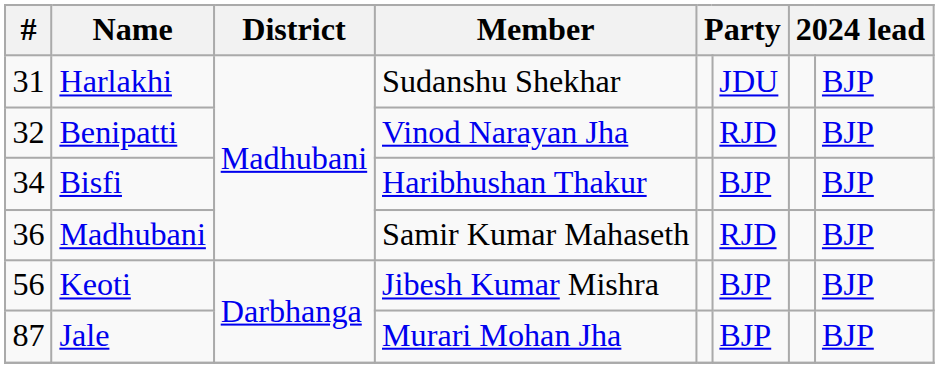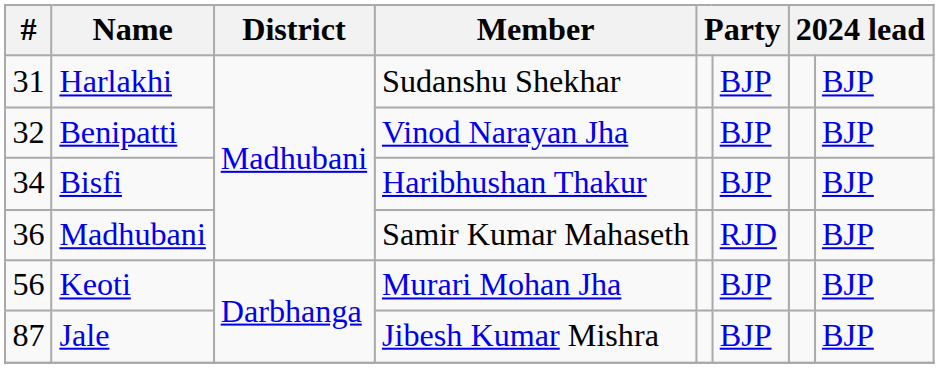(749, 81) JDU -> (746, 81) BJP
(748, 132) RJD -> (746, 132) BJP
(520, 285) Jibesh Kumar Mishra -> (502, 285) Murari Mohan Jha
(502, 336) Murari Mohan Jha -> (520, 336) Jibesh Kumar Mishra
